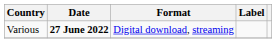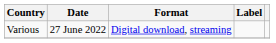(79, 29) bold -> (78, 29) normal
